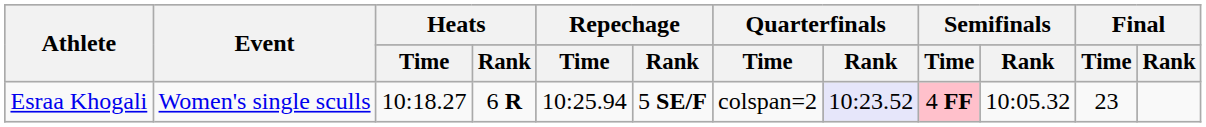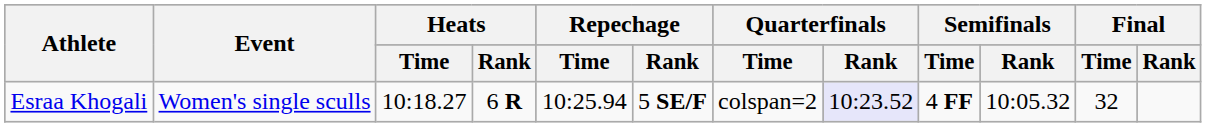(949, 101) pink background -> (949, 101) no background
(1106, 101) 23 -> (1106, 101) 32
